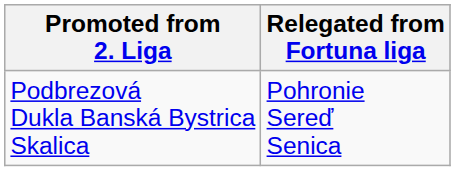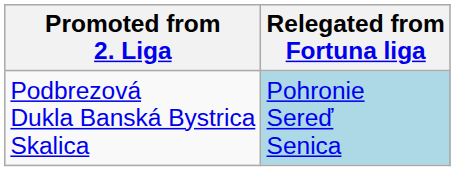(316, 117) no background -> (316, 117) lightblue background
